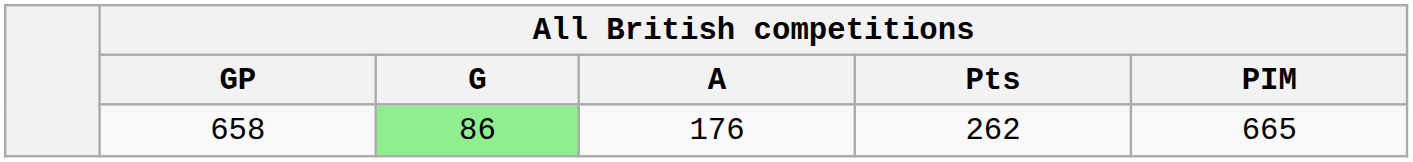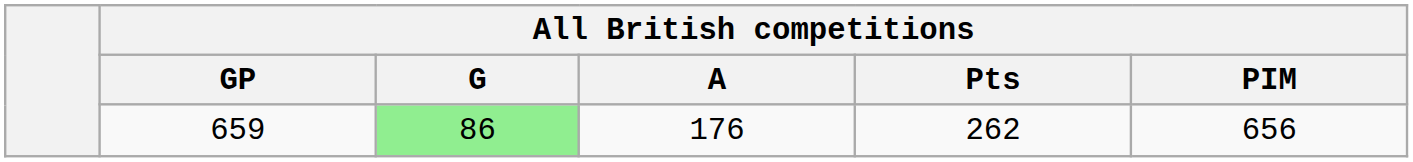(238, 130) 658 -> (238, 130) 659
(1269, 130) 665 -> (1269, 130) 656
